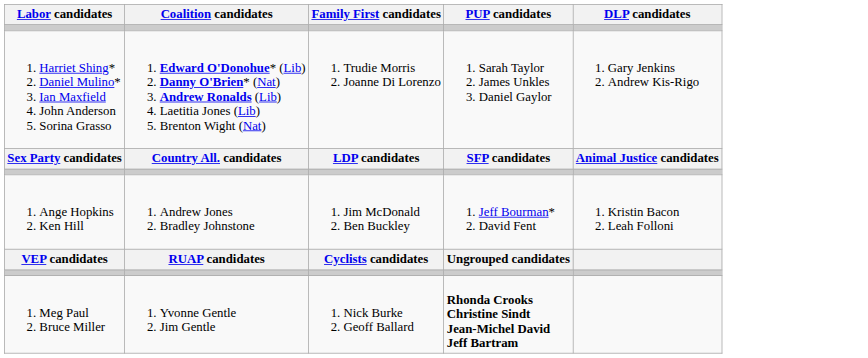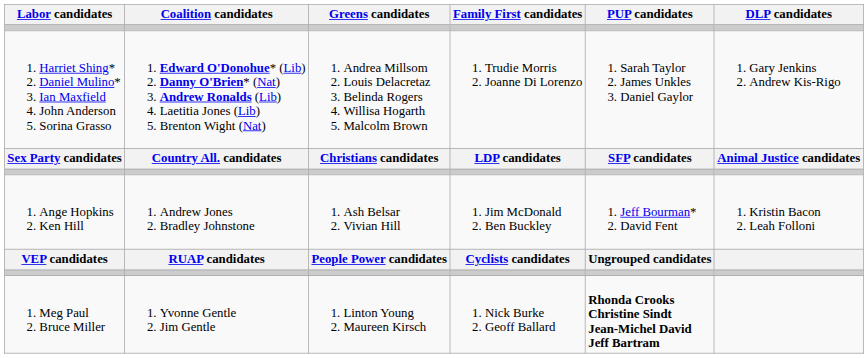+ column: (379, 14)
